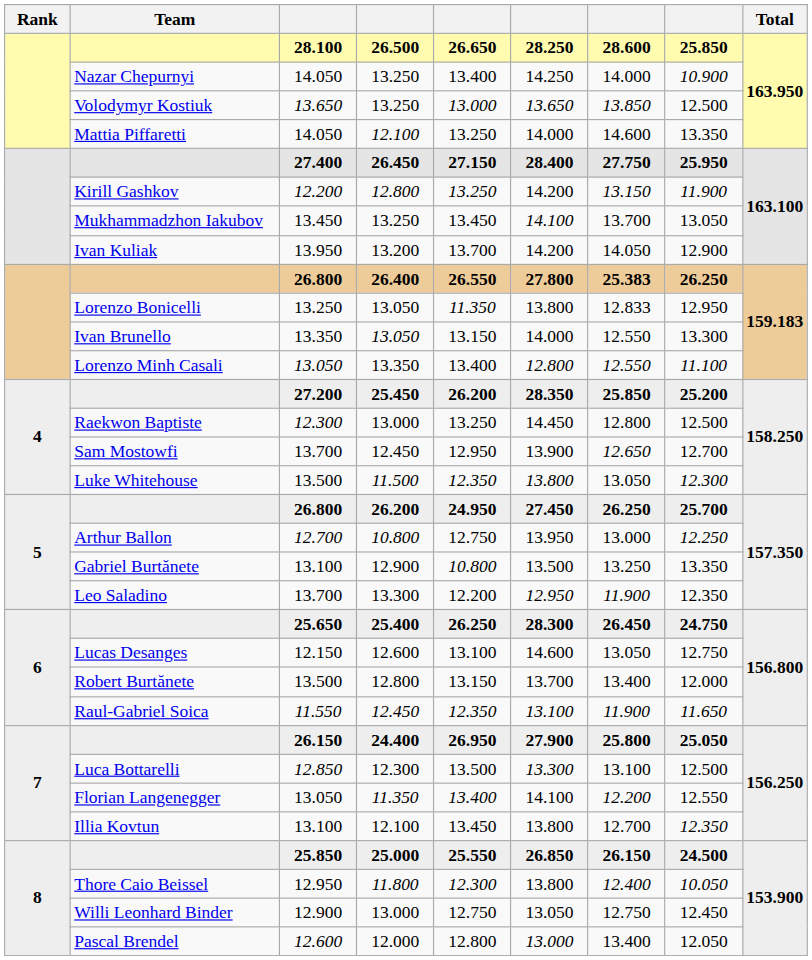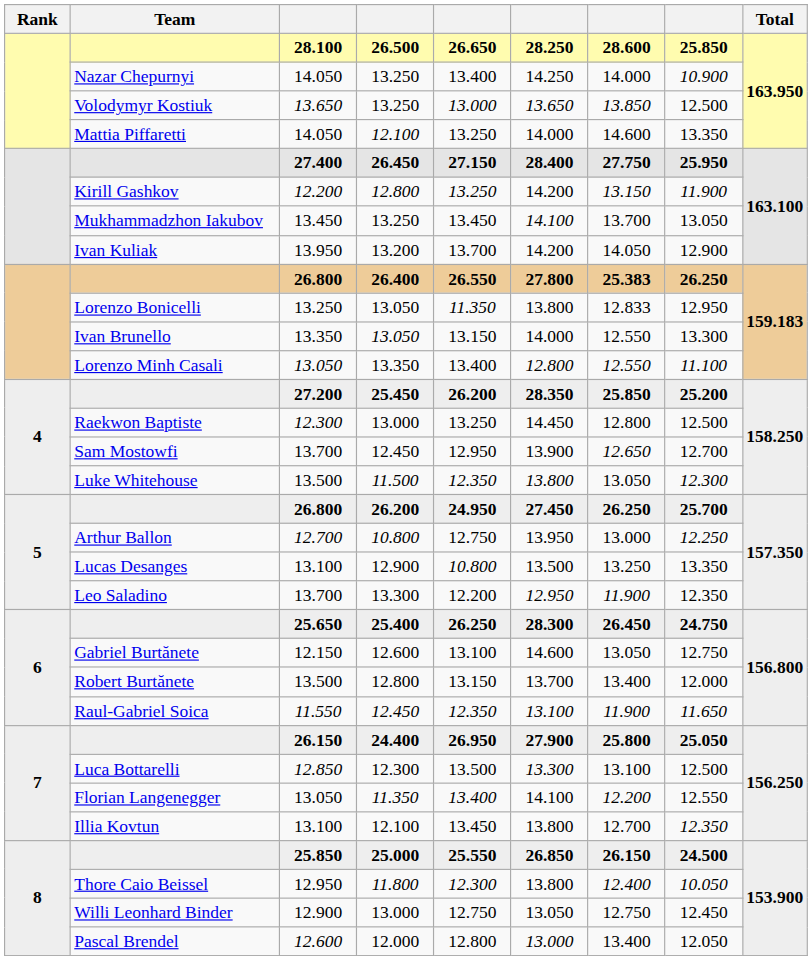(137, 566) Gabriel Burtănete -> (131, 566) Lucas Desanges
(131, 653) Lucas Desanges -> (137, 653) Gabriel Burtănete
